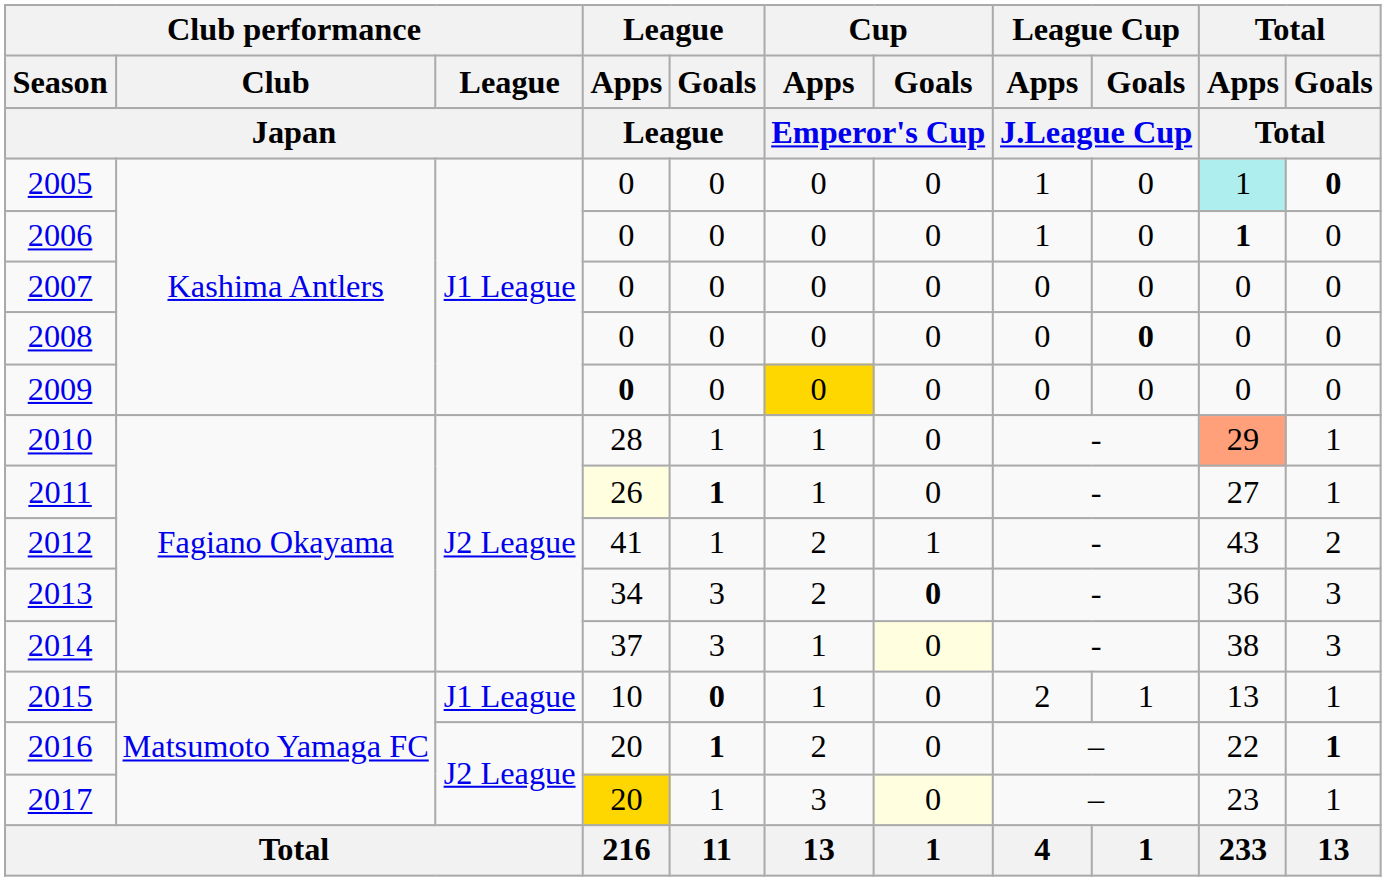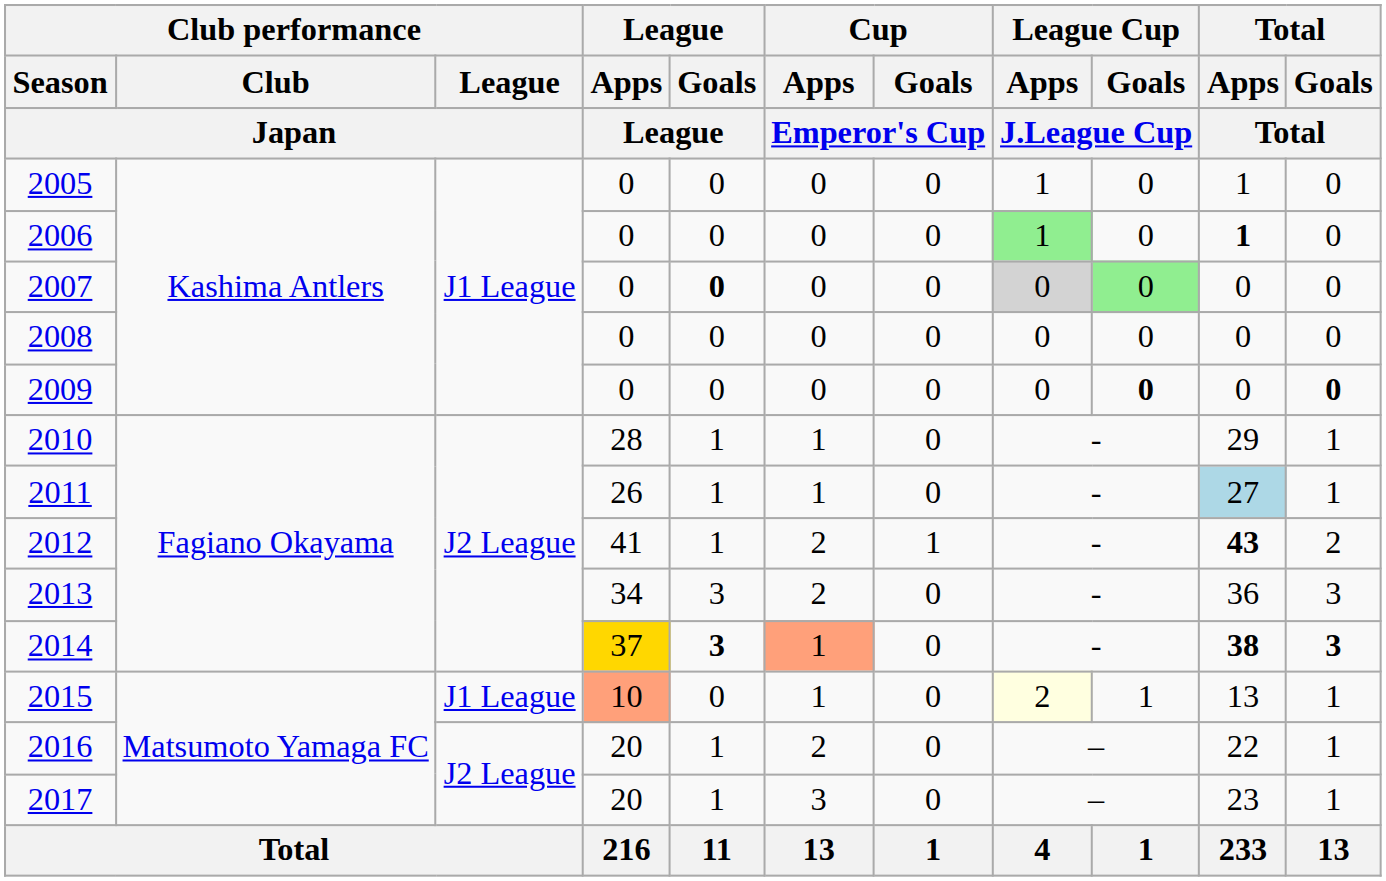(1243, 183) paleturquoise background -> (1243, 183) no background
(1333, 183) bold -> (1333, 183) normal
(1042, 235) no background -> (1042, 235) lightgreen background
(717, 286) normal -> (717, 286) bold
(1042, 286) no background -> (1042, 286) lightgrey background
(1146, 286) no background -> (1146, 286) lightgreen background
(1146, 337) bold -> (1146, 337) normal
(626, 388) bold -> (626, 388) normal
(819, 388) gold background -> (819, 388) no background
(1146, 388) normal -> (1146, 388) bold
(1333, 388) normal -> (1333, 388) bold
(1243, 440) lightsalmon background -> (1243, 440) no background
(626, 491) lightyellow background -> (626, 491) no background
(717, 491) bold -> (717, 491) normal
(1243, 491) no background -> (1243, 491) lightblue background
(1243, 542) normal -> (1243, 542) bold
(933, 593) bold -> (933, 593) normal
(626, 645) no background -> (626, 645) gold background
(717, 645) normal -> (717, 645) bold
(819, 645) no background -> (819, 645) lightsalmon background
(933, 645) lightyellow background -> (933, 645) no background
(1243, 645) normal -> (1243, 645) bold
(1333, 645) normal -> (1333, 645) bold
(626, 696) no background -> (626, 696) lightsalmon background
(717, 696) bold -> (717, 696) normal
(1042, 696) no background -> (1042, 696) lightyellow background
(717, 747) bold -> (717, 747) normal
(1333, 747) bold -> (1333, 747) normal
(626, 798) gold background -> (626, 798) no background
(933, 798) lightyellow background -> (933, 798) no background
